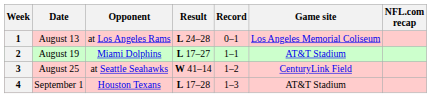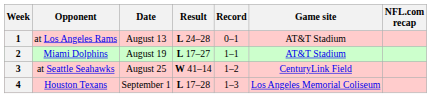columns swapped: (59, 17) <-> (129, 17)
(316, 38) Los Angeles Memorial Coliseum -> (316, 38) AT&T Stadium
(316, 85) AT&T Stadium -> (316, 85) Los Angeles Memorial Coliseum
